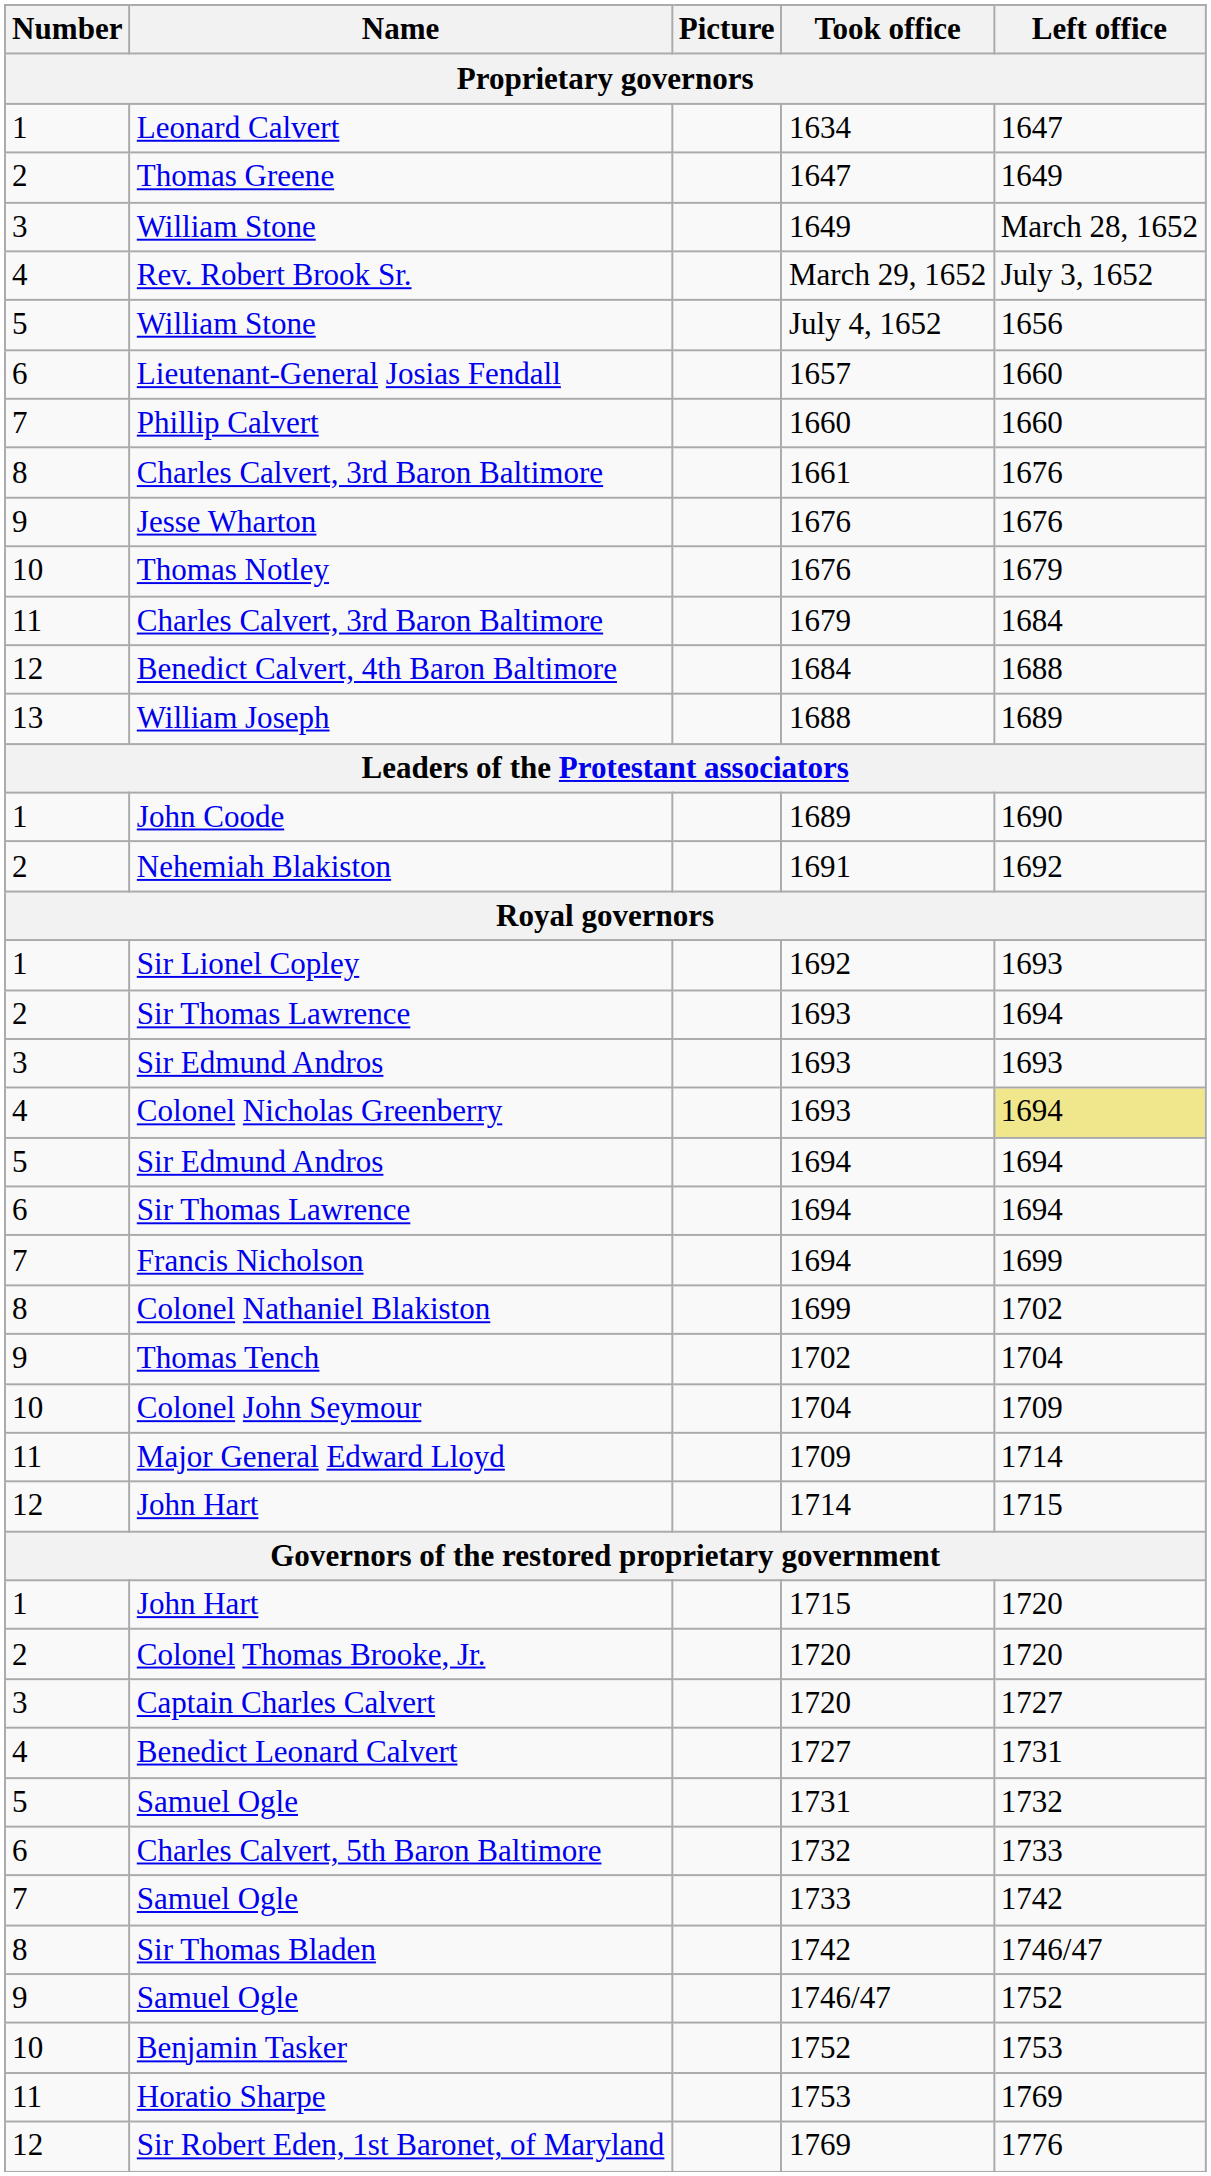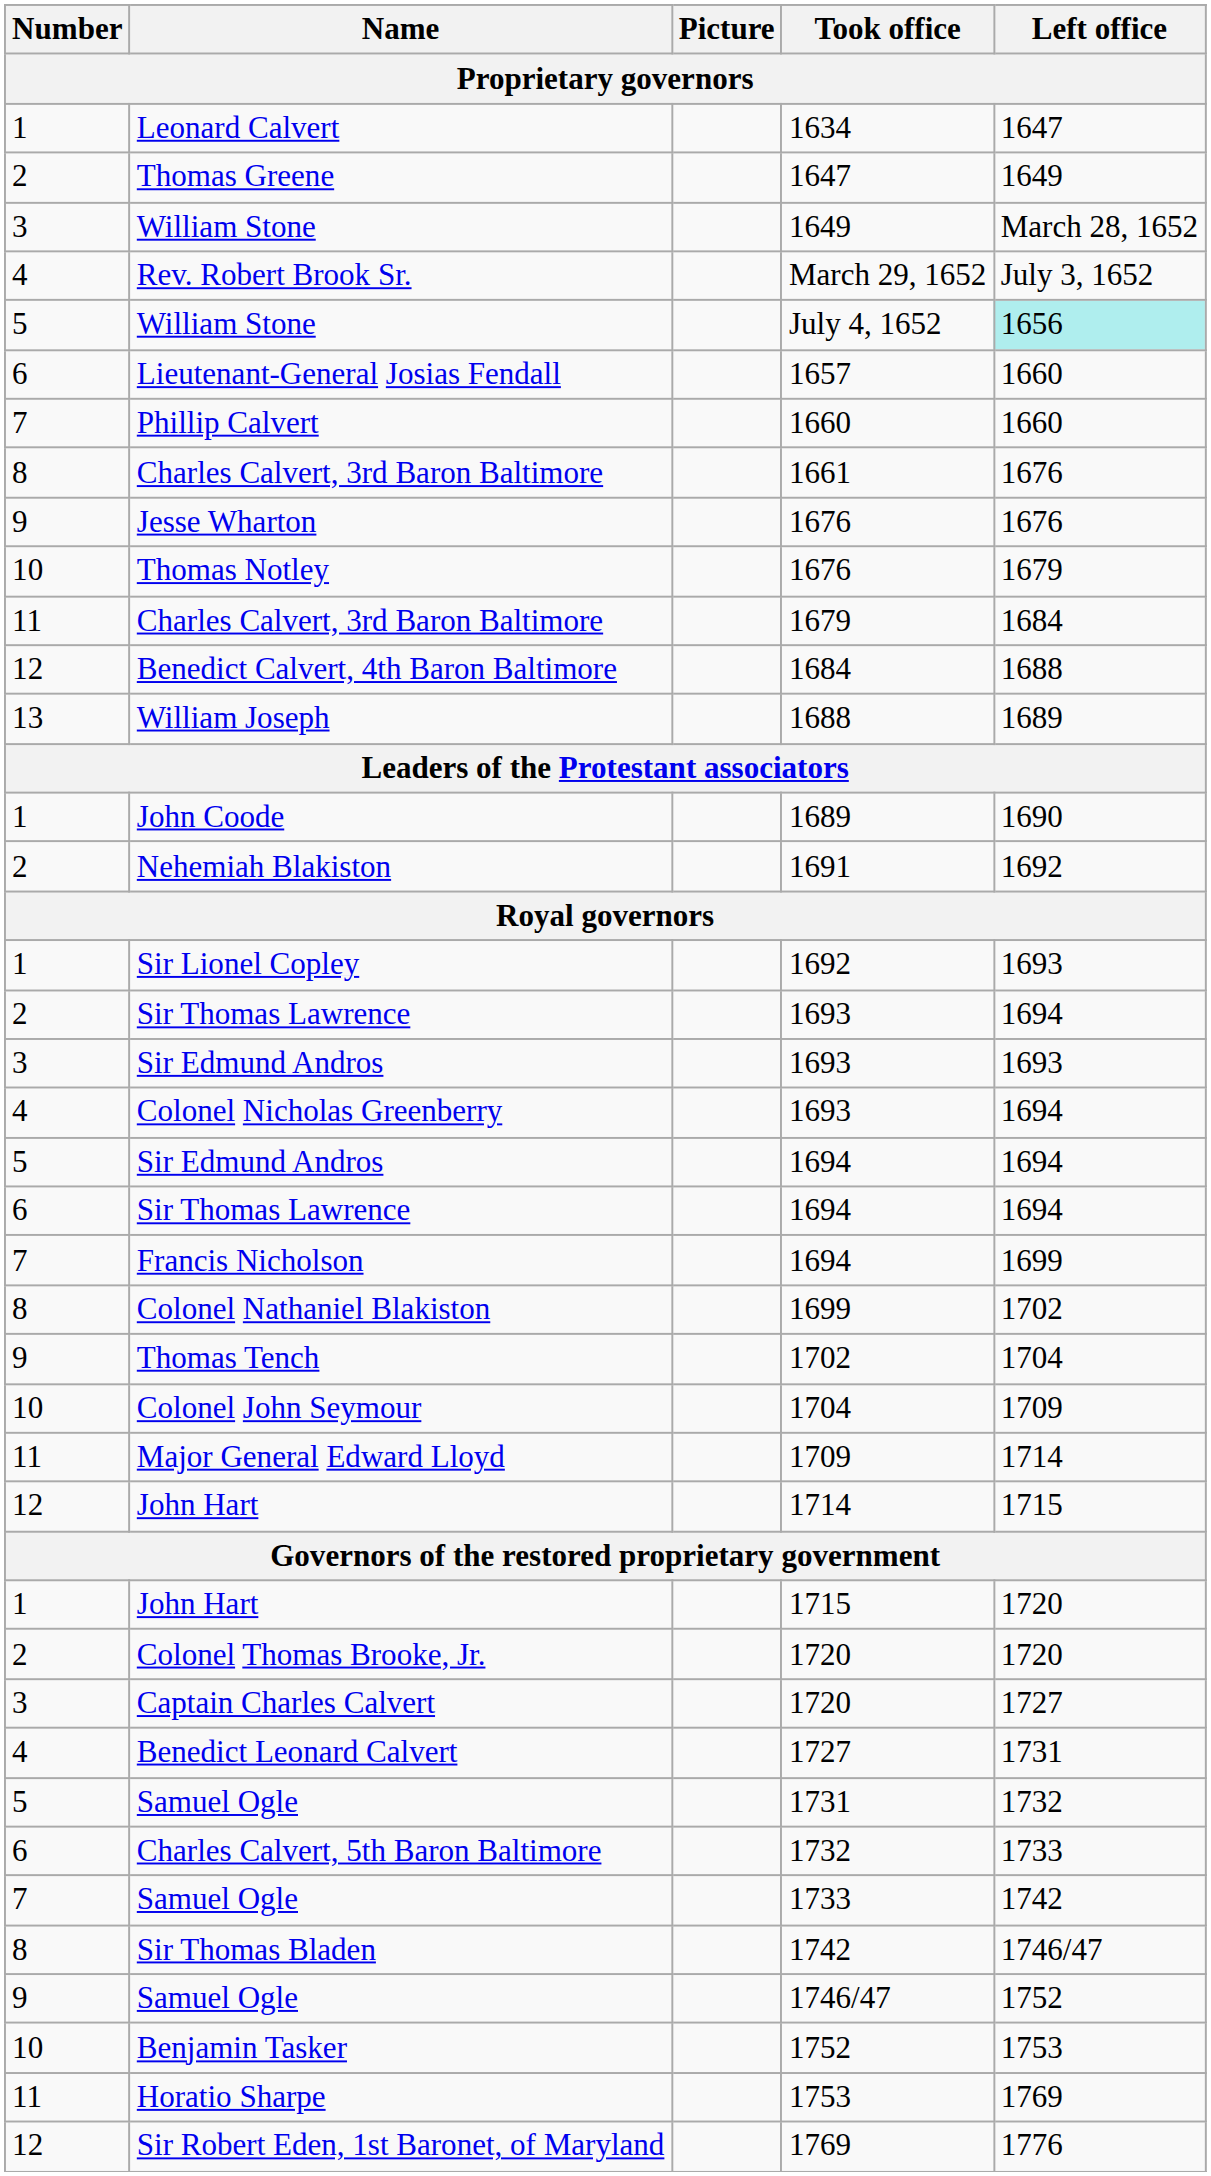(1032, 324) no background -> (1032, 324) paleturquoise background
(1032, 1112) khaki background -> (1032, 1112) no background
